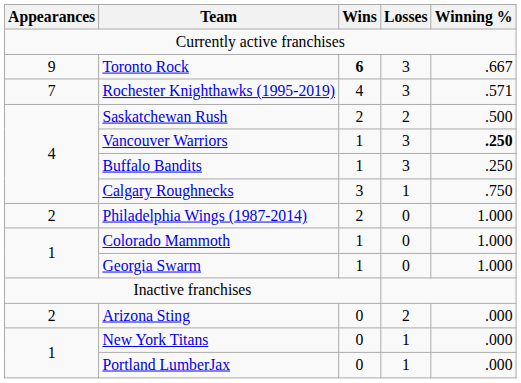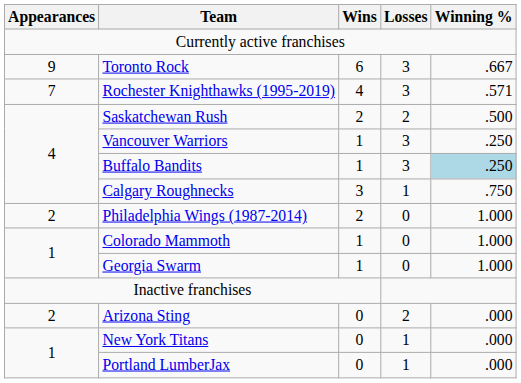(360, 66) bold -> (360, 66) normal
(499, 141) bold -> (499, 141) normal
(499, 166) no background -> (499, 166) lightblue background
